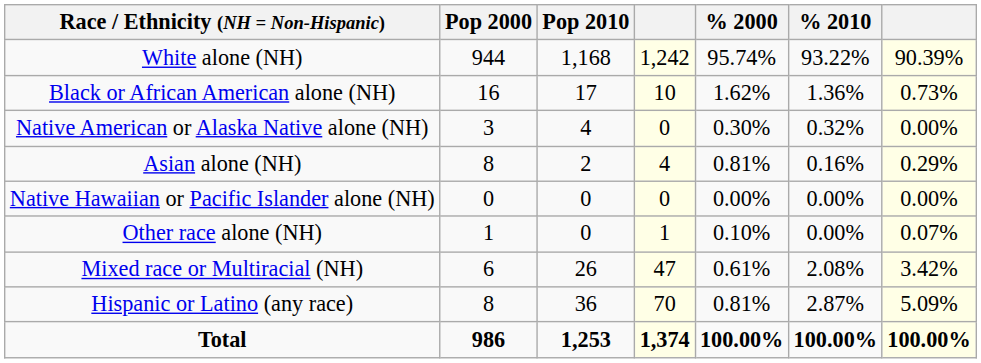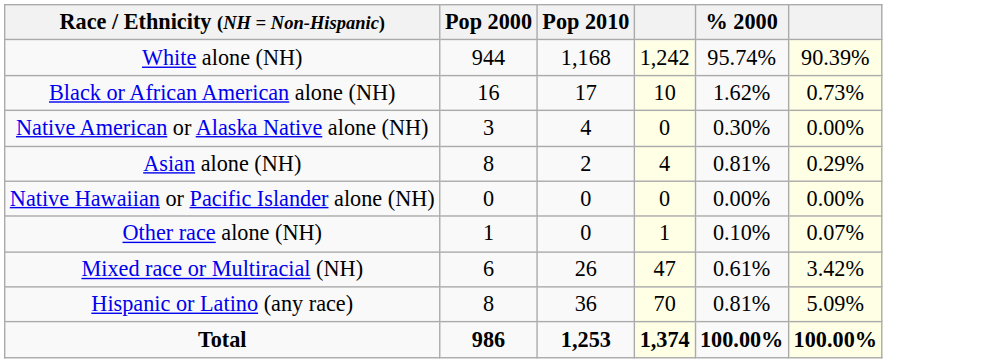- column: (835, 22)
